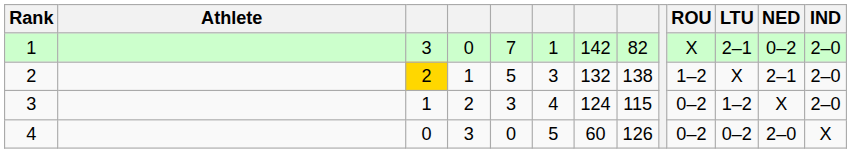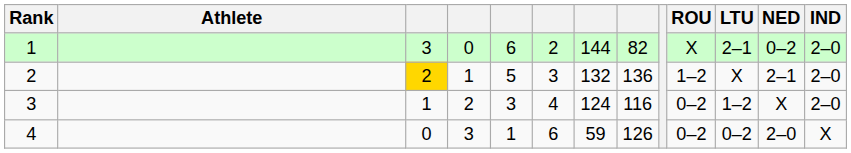(511, 47) 7 -> (511, 47) 6
(553, 47) 1 -> (553, 47) 2
(595, 47) 142 -> (595, 47) 144
(638, 76) 138 -> (638, 76) 136
(638, 104) 115 -> (638, 104) 116
(511, 133) 0 -> (511, 133) 1
(553, 133) 5 -> (553, 133) 6
(595, 133) 60 -> (595, 133) 59
